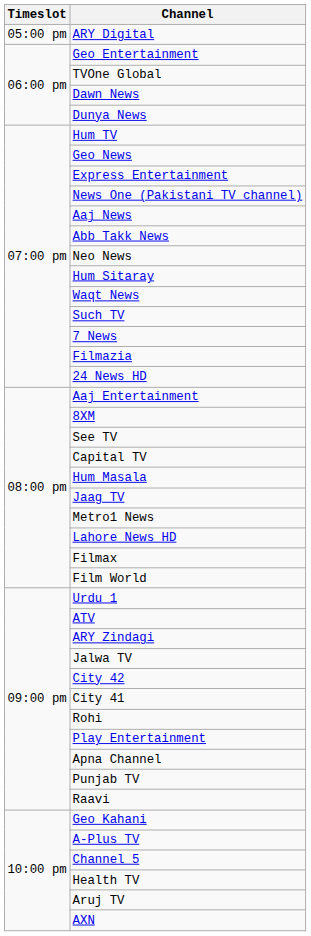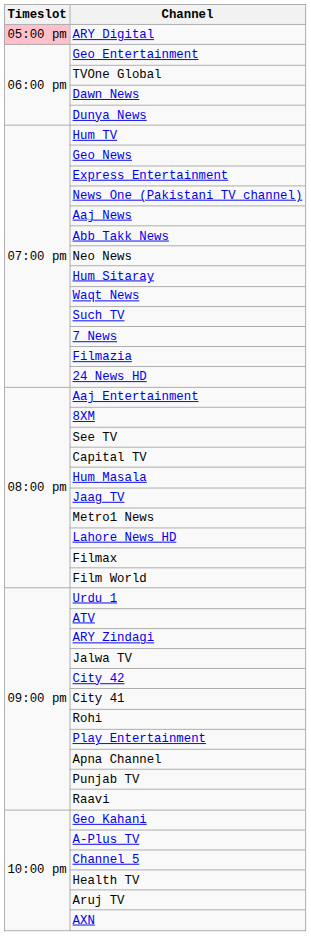(37, 35) no background -> (37, 35) pink background
